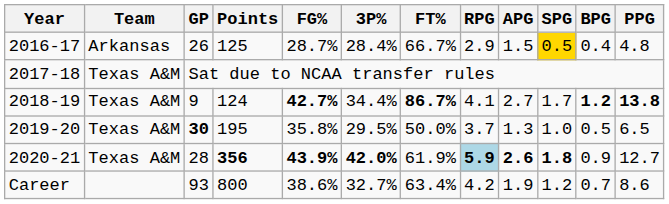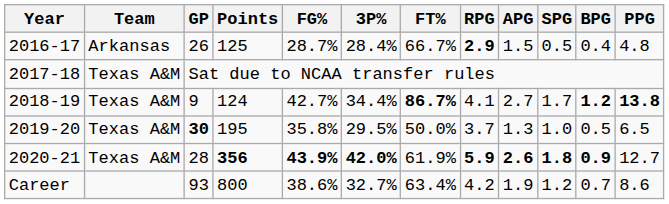(479, 46) normal -> (479, 46) bold
(557, 46) gold background -> (557, 46) no background
(312, 102) bold -> (312, 102) normal
(479, 157) lightblue background -> (479, 157) no background
(596, 157) normal -> (596, 157) bold
